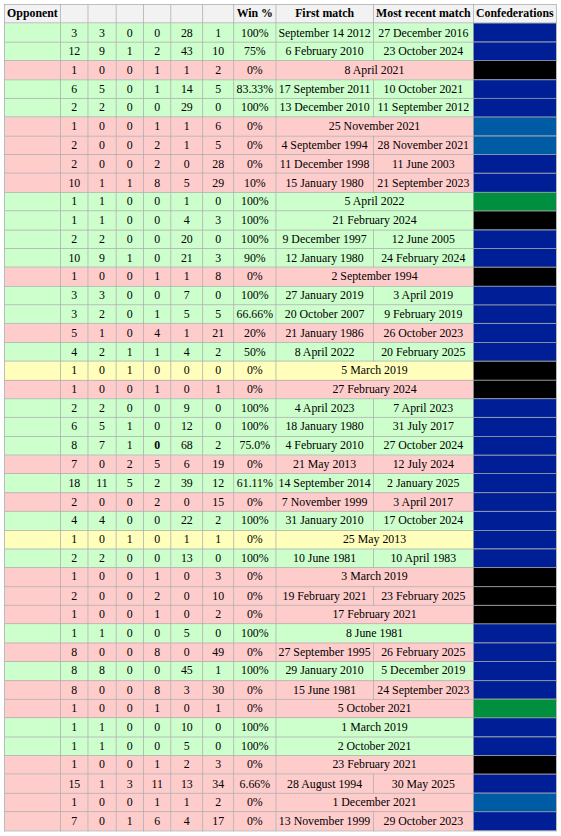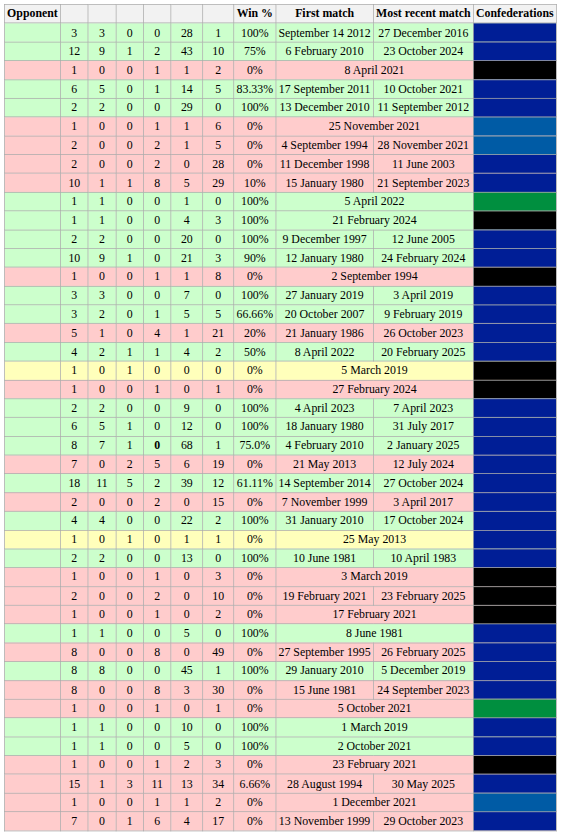(218, 445) 2 -> (218, 445) 1
(423, 445) 27 October 2024 -> (423, 445) 2 January 2025
(423, 483) 2 January 2025 -> (423, 483) 27 October 2024
